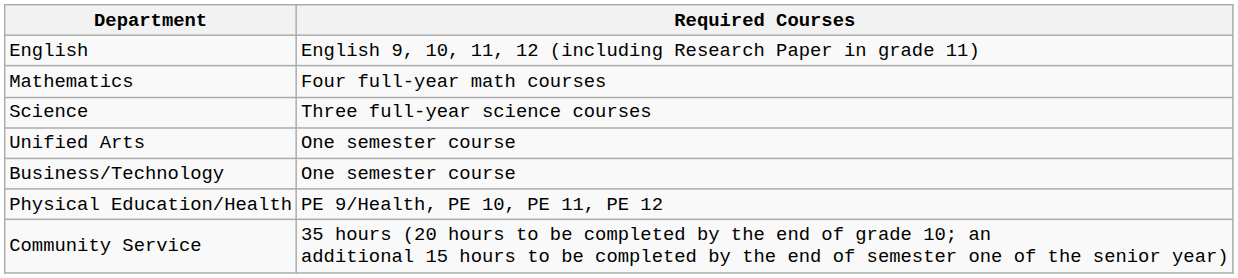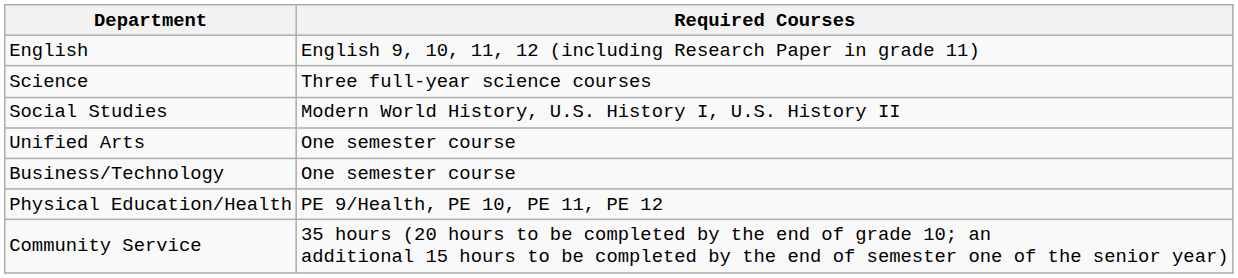- row: (71, 82)
+ row: (88, 112)
